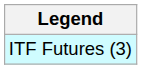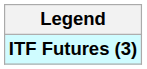(70, 48) normal -> (73, 48) bold
